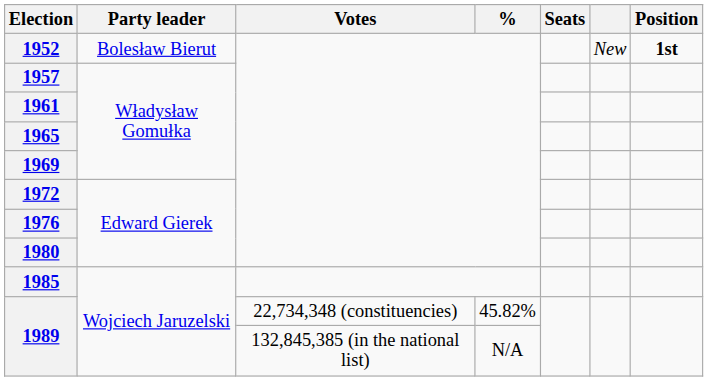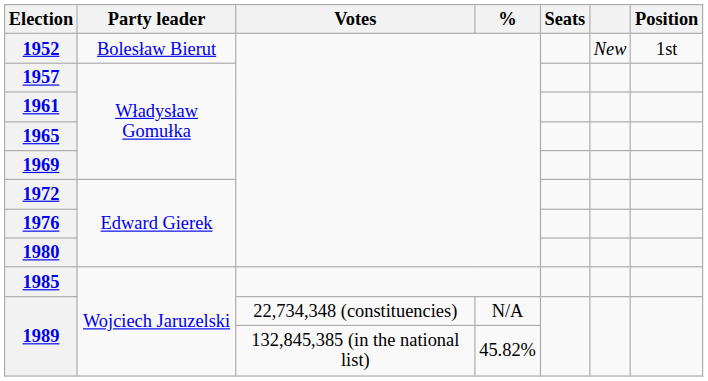(667, 48) bold -> (667, 48) normal
(508, 310) 45.82% -> (508, 310) N/A
(508, 350) N/A -> (508, 350) 45.82%
